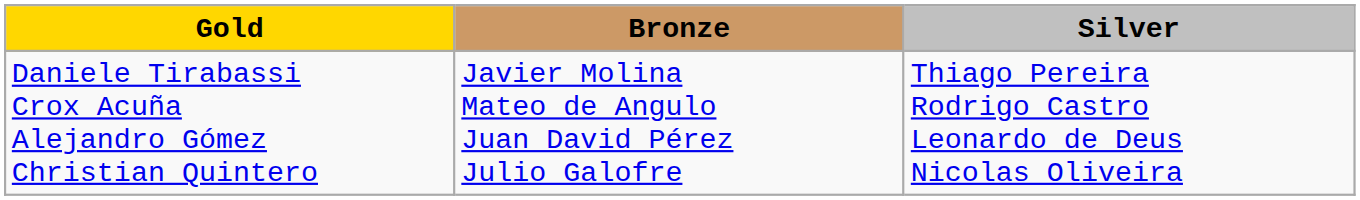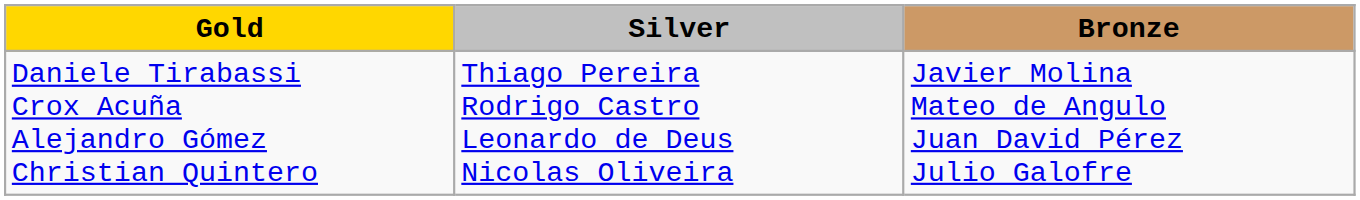columns swapped: (1129, 28) <-> (679, 28)
